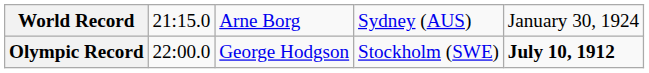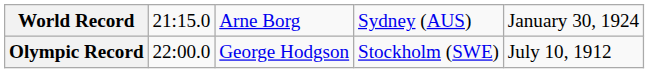(561, 52) bold -> (560, 52) normal
